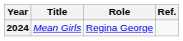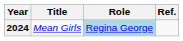(119, 28) no background -> (119, 28) lightblue background
